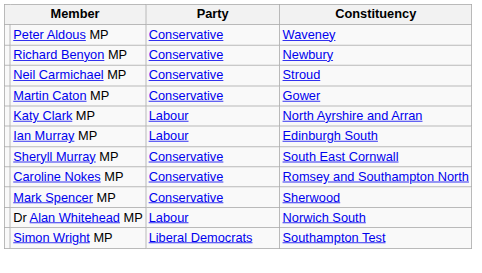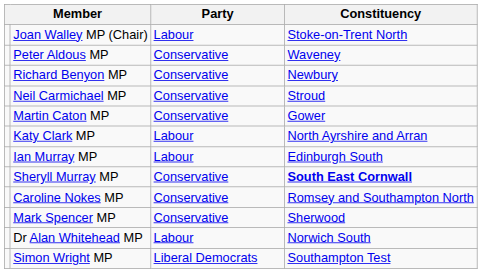+ row: (80, 34)
(341, 156) normal -> (350, 177) bold
